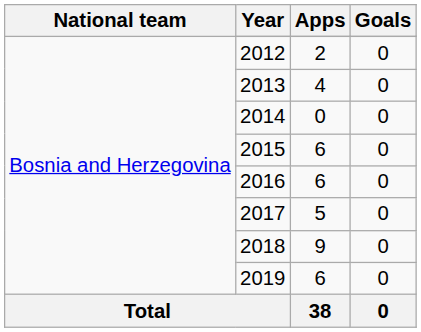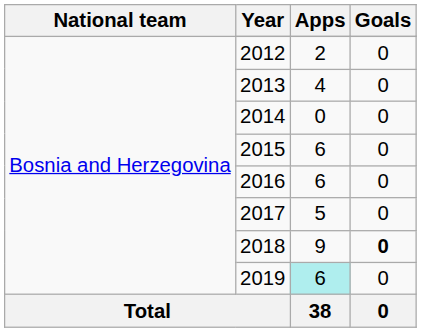(383, 246) normal -> (383, 246) bold
(320, 278) no background -> (320, 278) paleturquoise background
